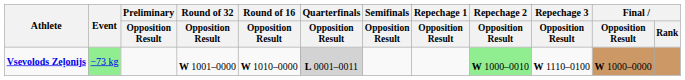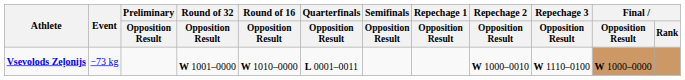(104, 61) lightgreen background -> (104, 61) no background
(331, 67) lightgrey background -> (331, 67) no background
(500, 67) lightgreen background -> (500, 67) no background
